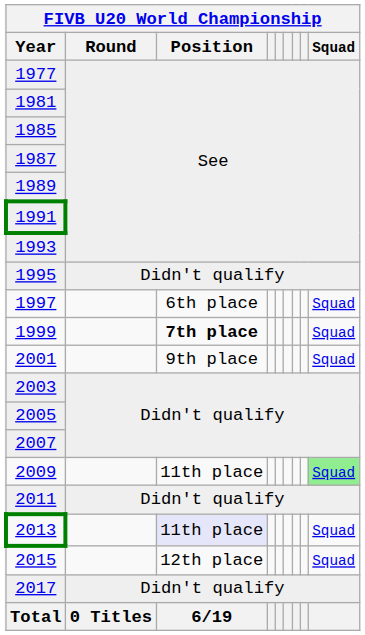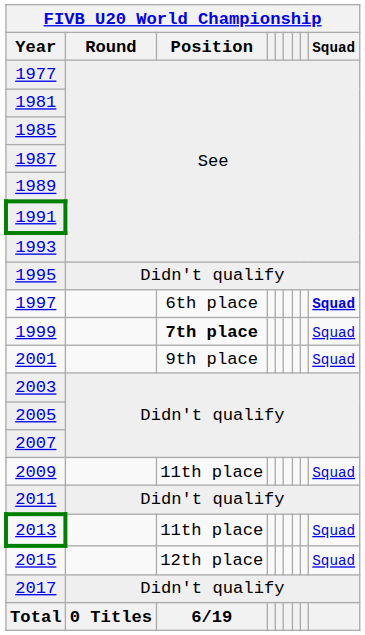(334, 304) normal -> (334, 304) bold
(334, 472) lightgreen background -> (334, 472) no background
(212, 530) lavender background -> (212, 530) no background
